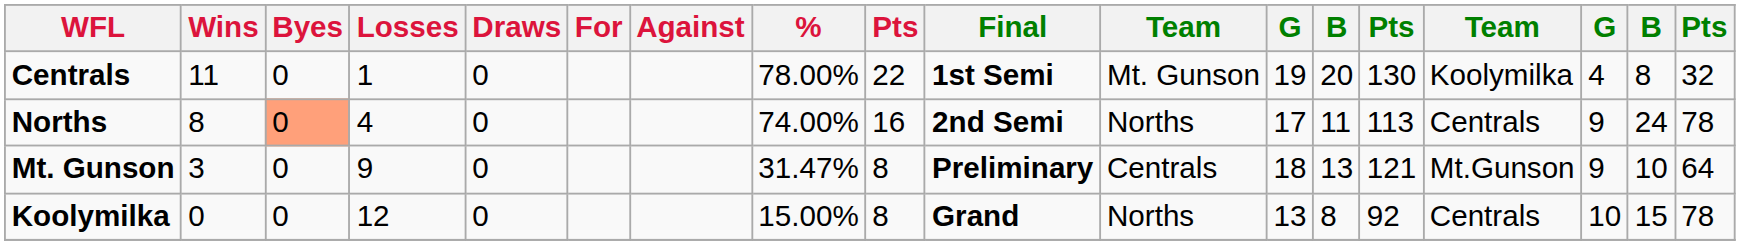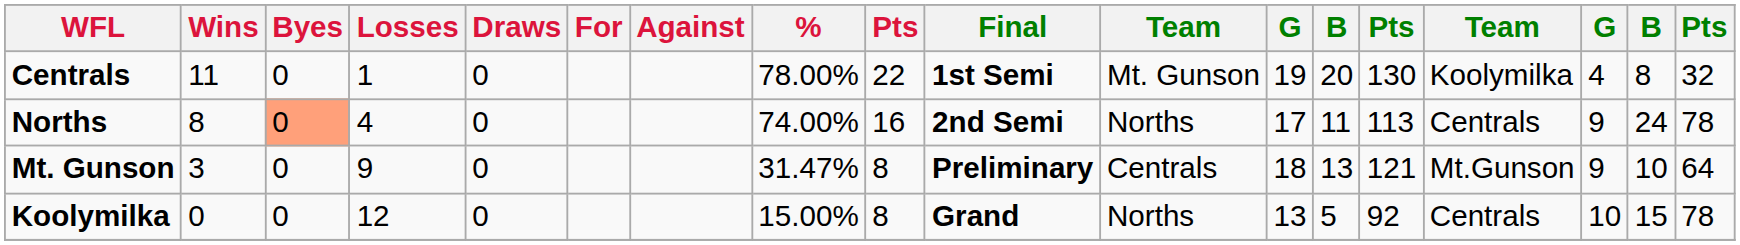(1328, 215) 8 -> (1328, 215) 5
